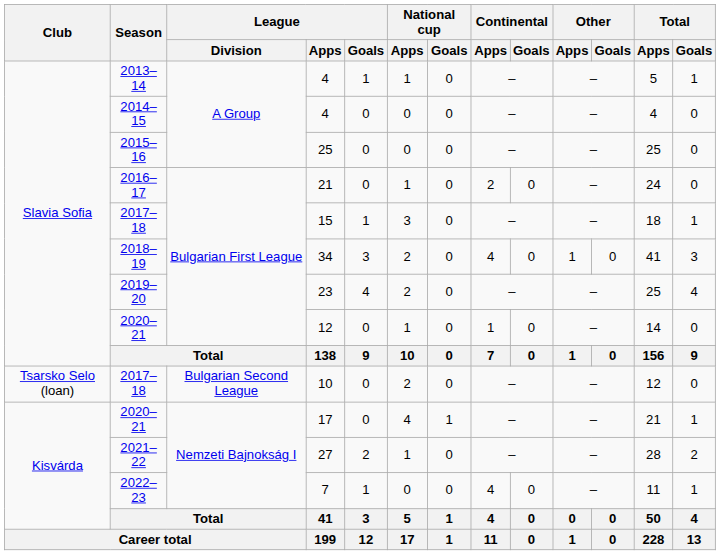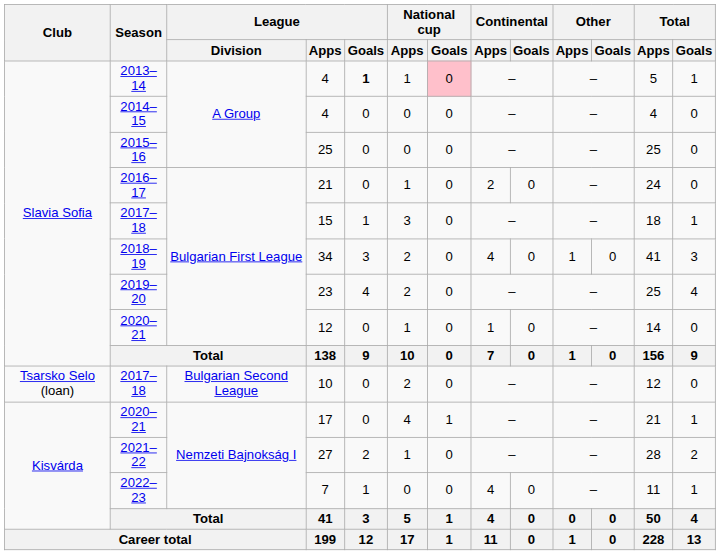(366, 78) normal -> (366, 78) bold
(449, 78) no background -> (449, 78) pink background
